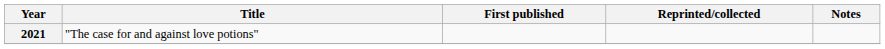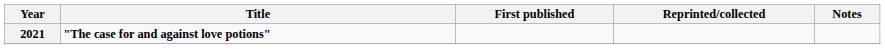(162, 33) normal -> (167, 33) bold
